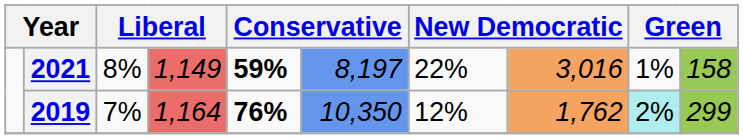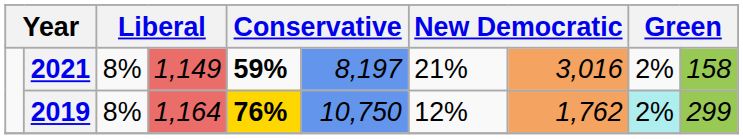(441, 69) 22% -> (441, 69) 21%
(654, 69) 1% -> (654, 69) 2%
(122, 111) 7% -> (122, 111) 8%
(260, 111) no background -> (260, 111) gold background
(361, 111) 10,350 -> (361, 111) 10,750
